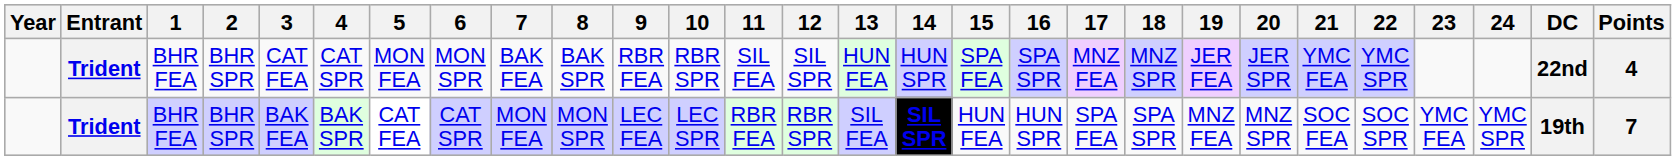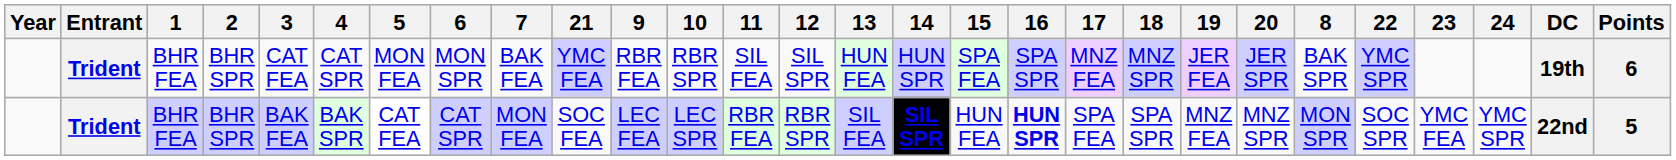columns swapped: (582, 22) <-> (1327, 22)
(1562, 68) 22nd -> (1562, 68) 19th
(1631, 68) 4 -> (1631, 68) 6
(1039, 126) normal -> (1036, 126) bold
(1562, 126) 19th -> (1562, 126) 22nd
(1631, 126) 7 -> (1631, 126) 5
